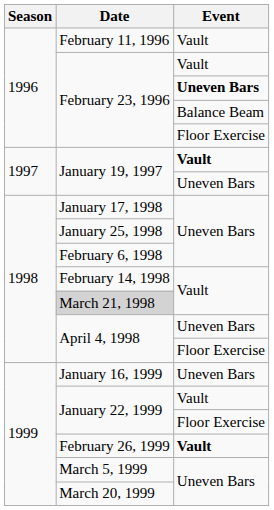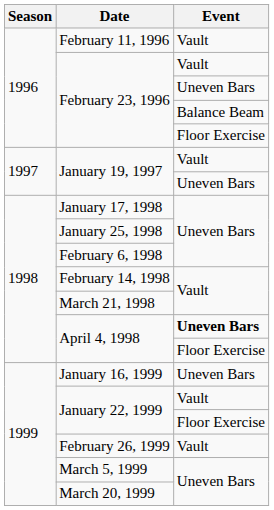(218, 87) bold -> (216, 87) normal
(194, 159) bold -> (193, 159) normal
(107, 302) lightgrey background -> (107, 302) no background
(216, 326) normal -> (218, 326) bold
(194, 445) bold -> (193, 445) normal
